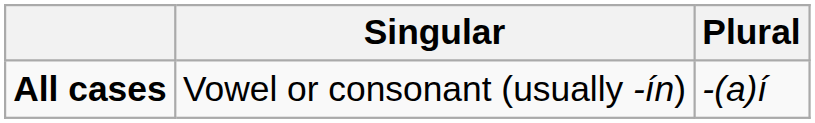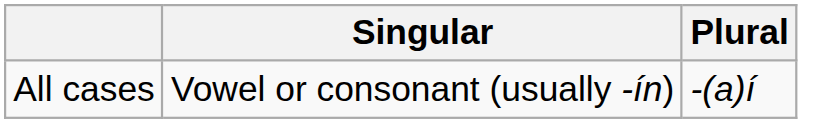(90, 88) bold -> (84, 88) normal
